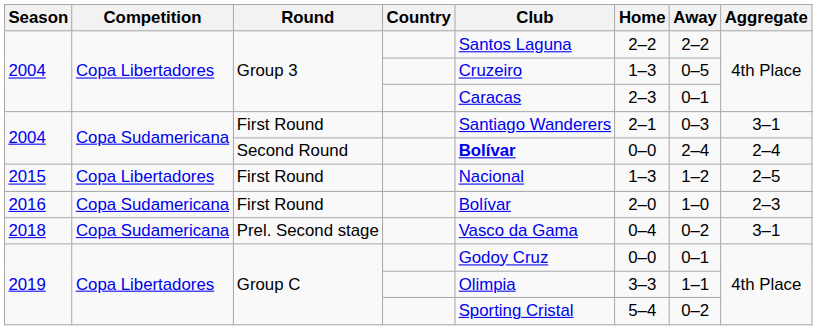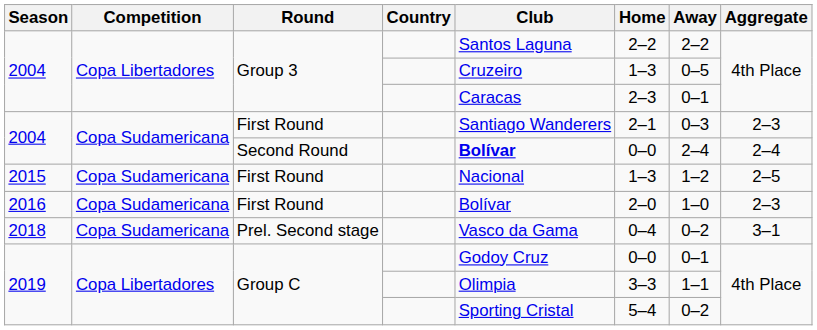(766, 124) 3–1 -> (766, 124) 2–3
(145, 177) Copa Libertadores -> (152, 177) Copa Sudamericana
